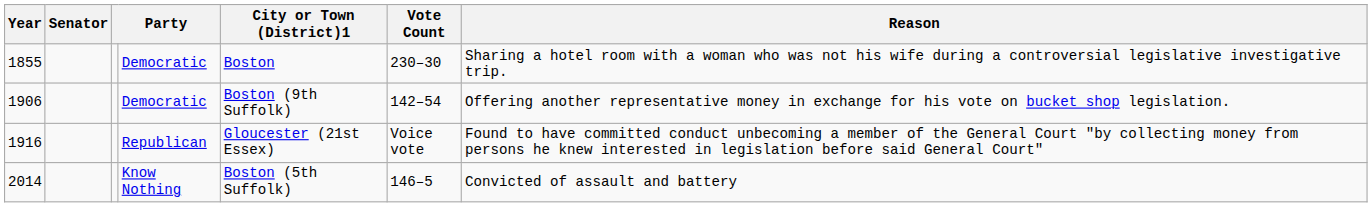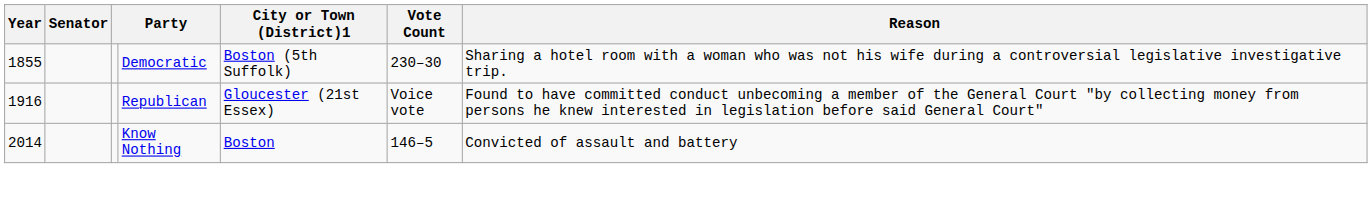(249, 64) Boston -> (270, 64) Boston (5th Suffolk)
- row: (25, 103)
(270, 182) Boston (5th Suffolk) -> (249, 143) Boston
